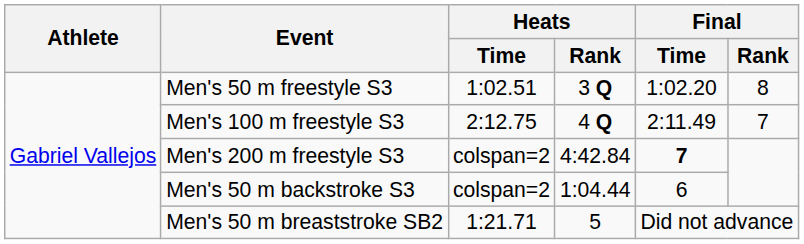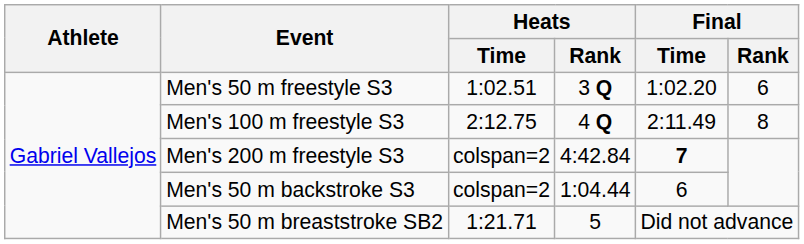(763, 89) 8 -> (763, 89) 6
(763, 122) 7 -> (763, 122) 8
